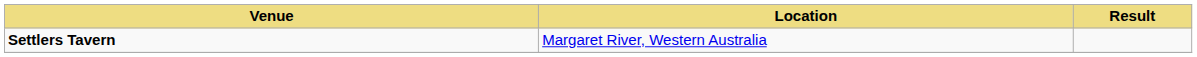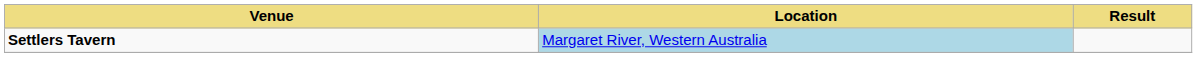(654, 40) no background -> (654, 40) lightblue background
